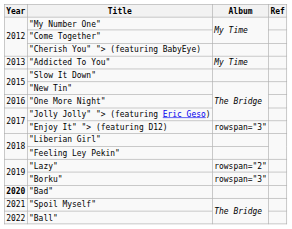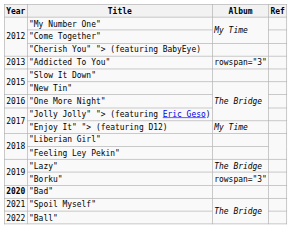(231, 62) My Time -> (241, 62) rowspan="3"
(241, 127) rowspan="3" -> (231, 127) My Time
(241, 166) rowspan="2" -> (238, 166) The Bridge
